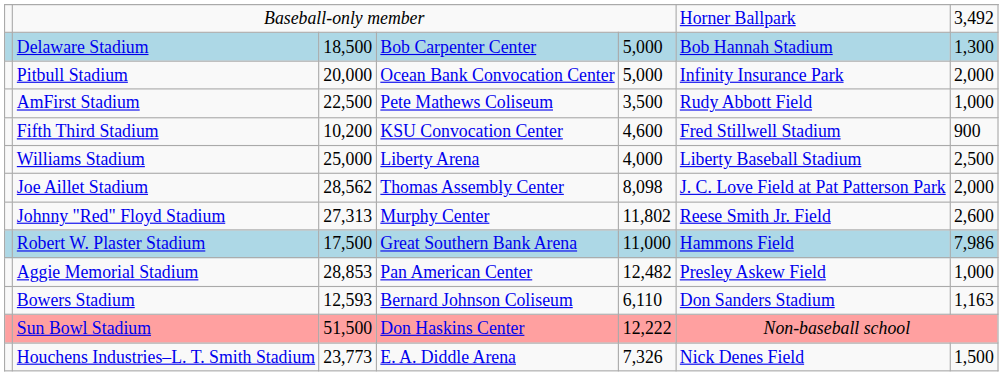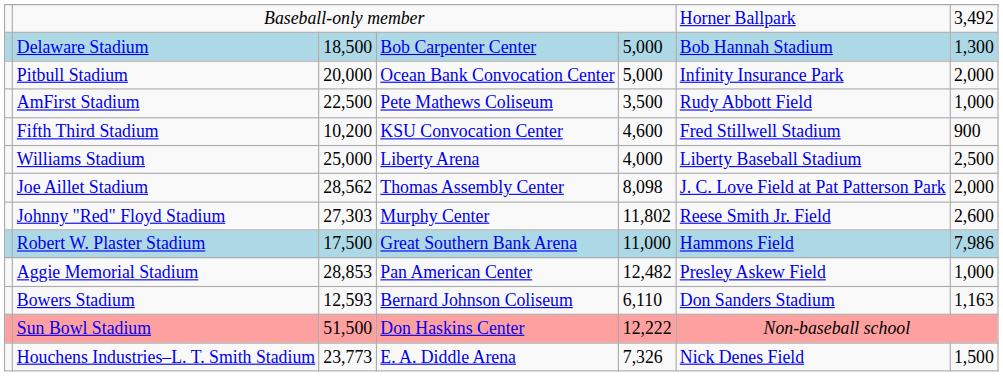(348, 215) 27,313 -> (348, 215) 27,303
